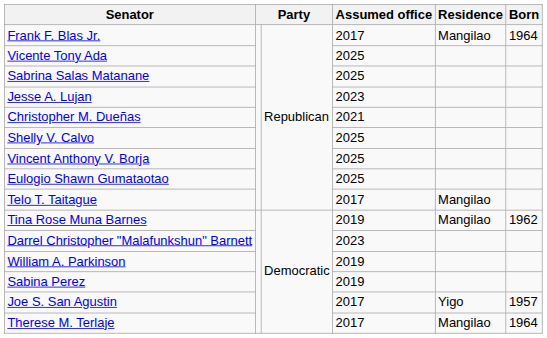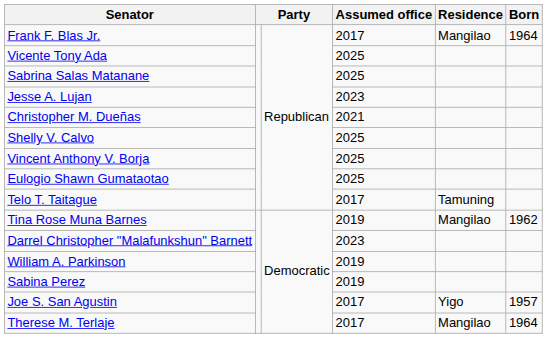(464, 199) Mangilao -> (466, 199) Tamuning
